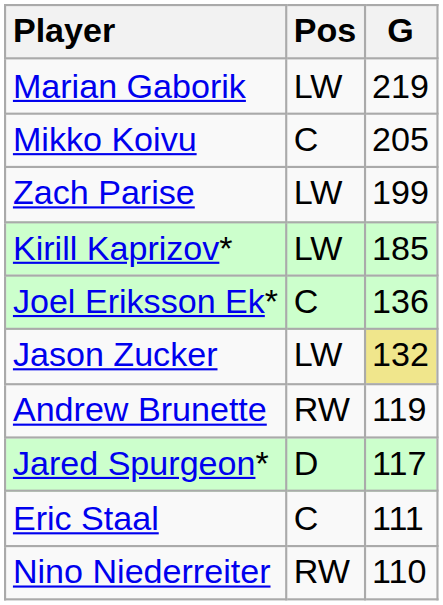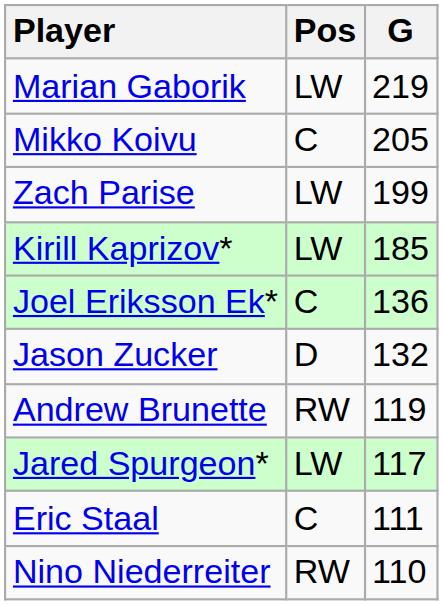(318, 355) LW -> (306, 355) D
(400, 355) khaki background -> (400, 355) no background
(306, 463) D -> (318, 463) LW
